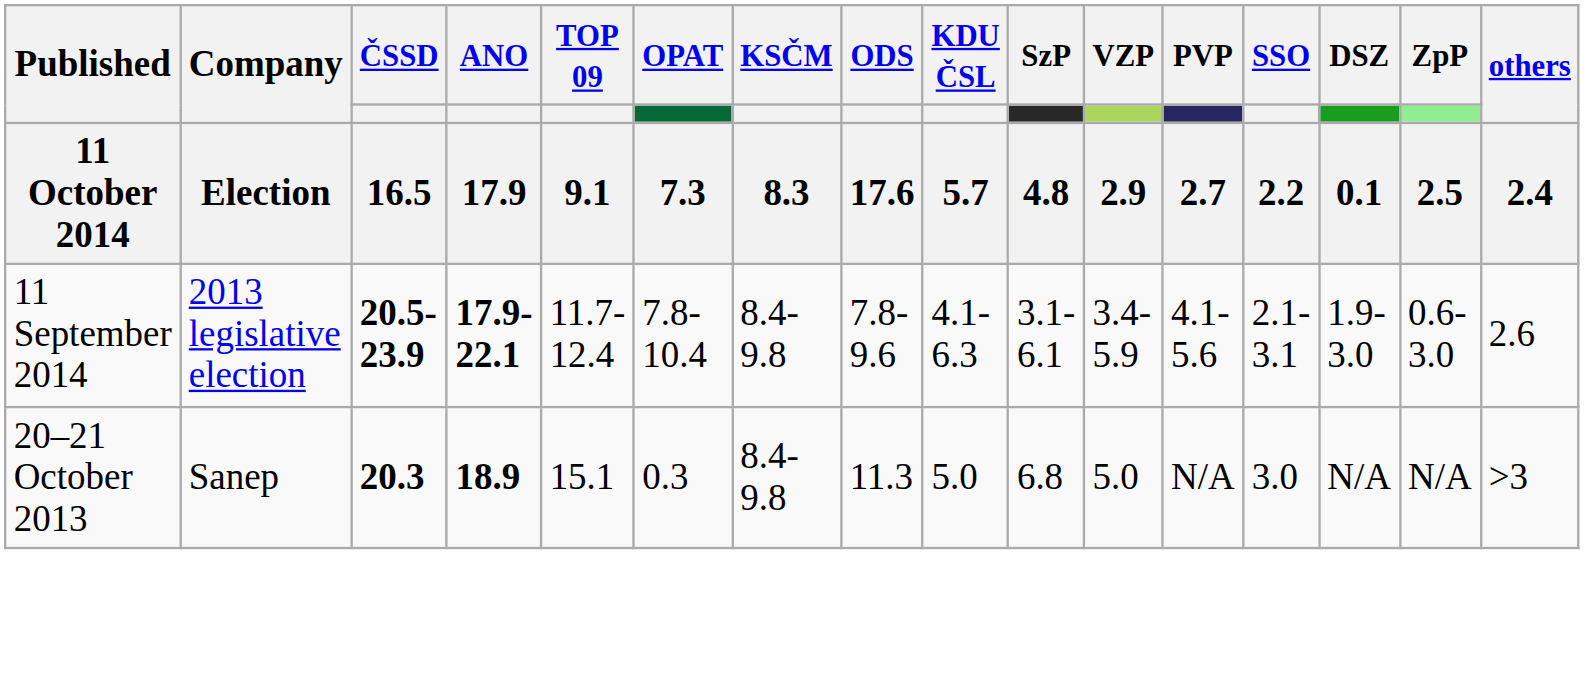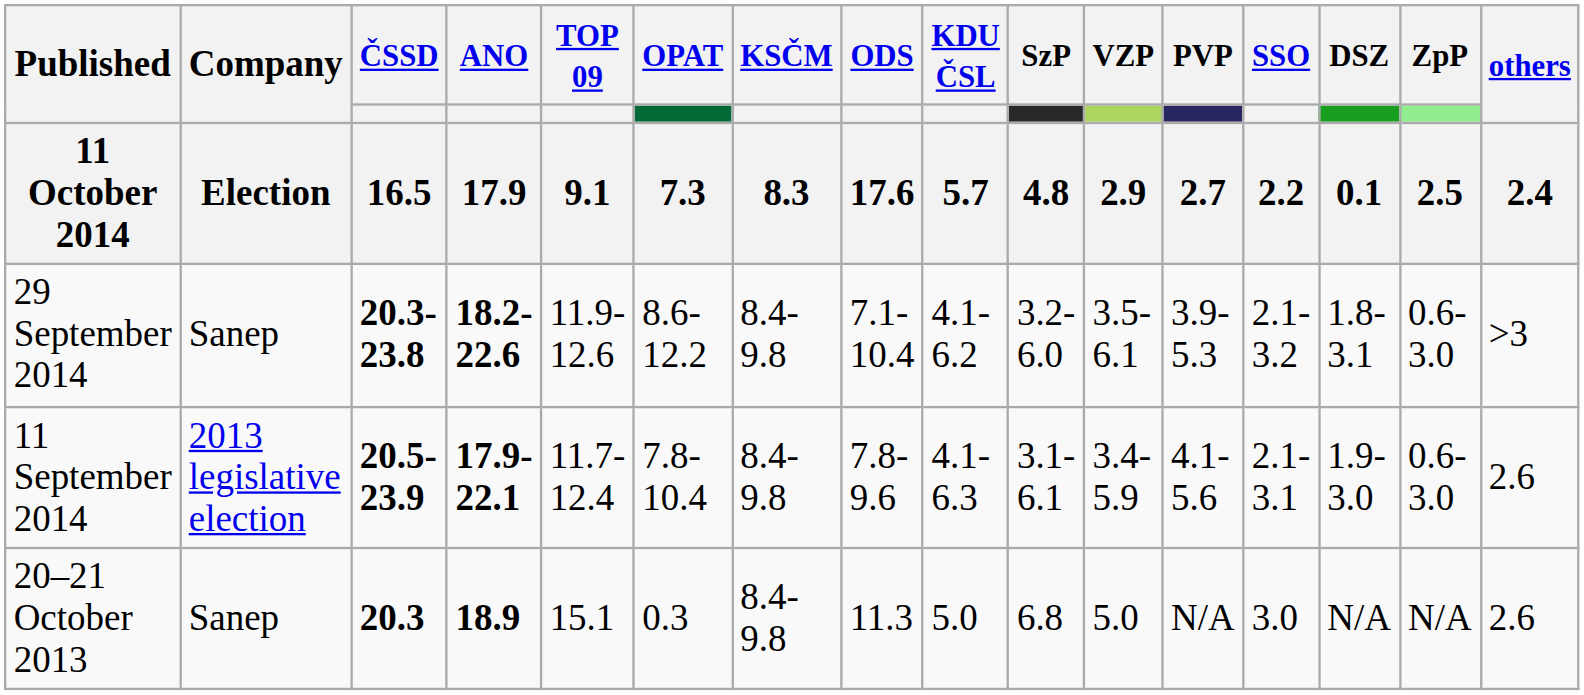+ row: (93, 334)
(1508, 476) >3 -> (1512, 617) 2.6
